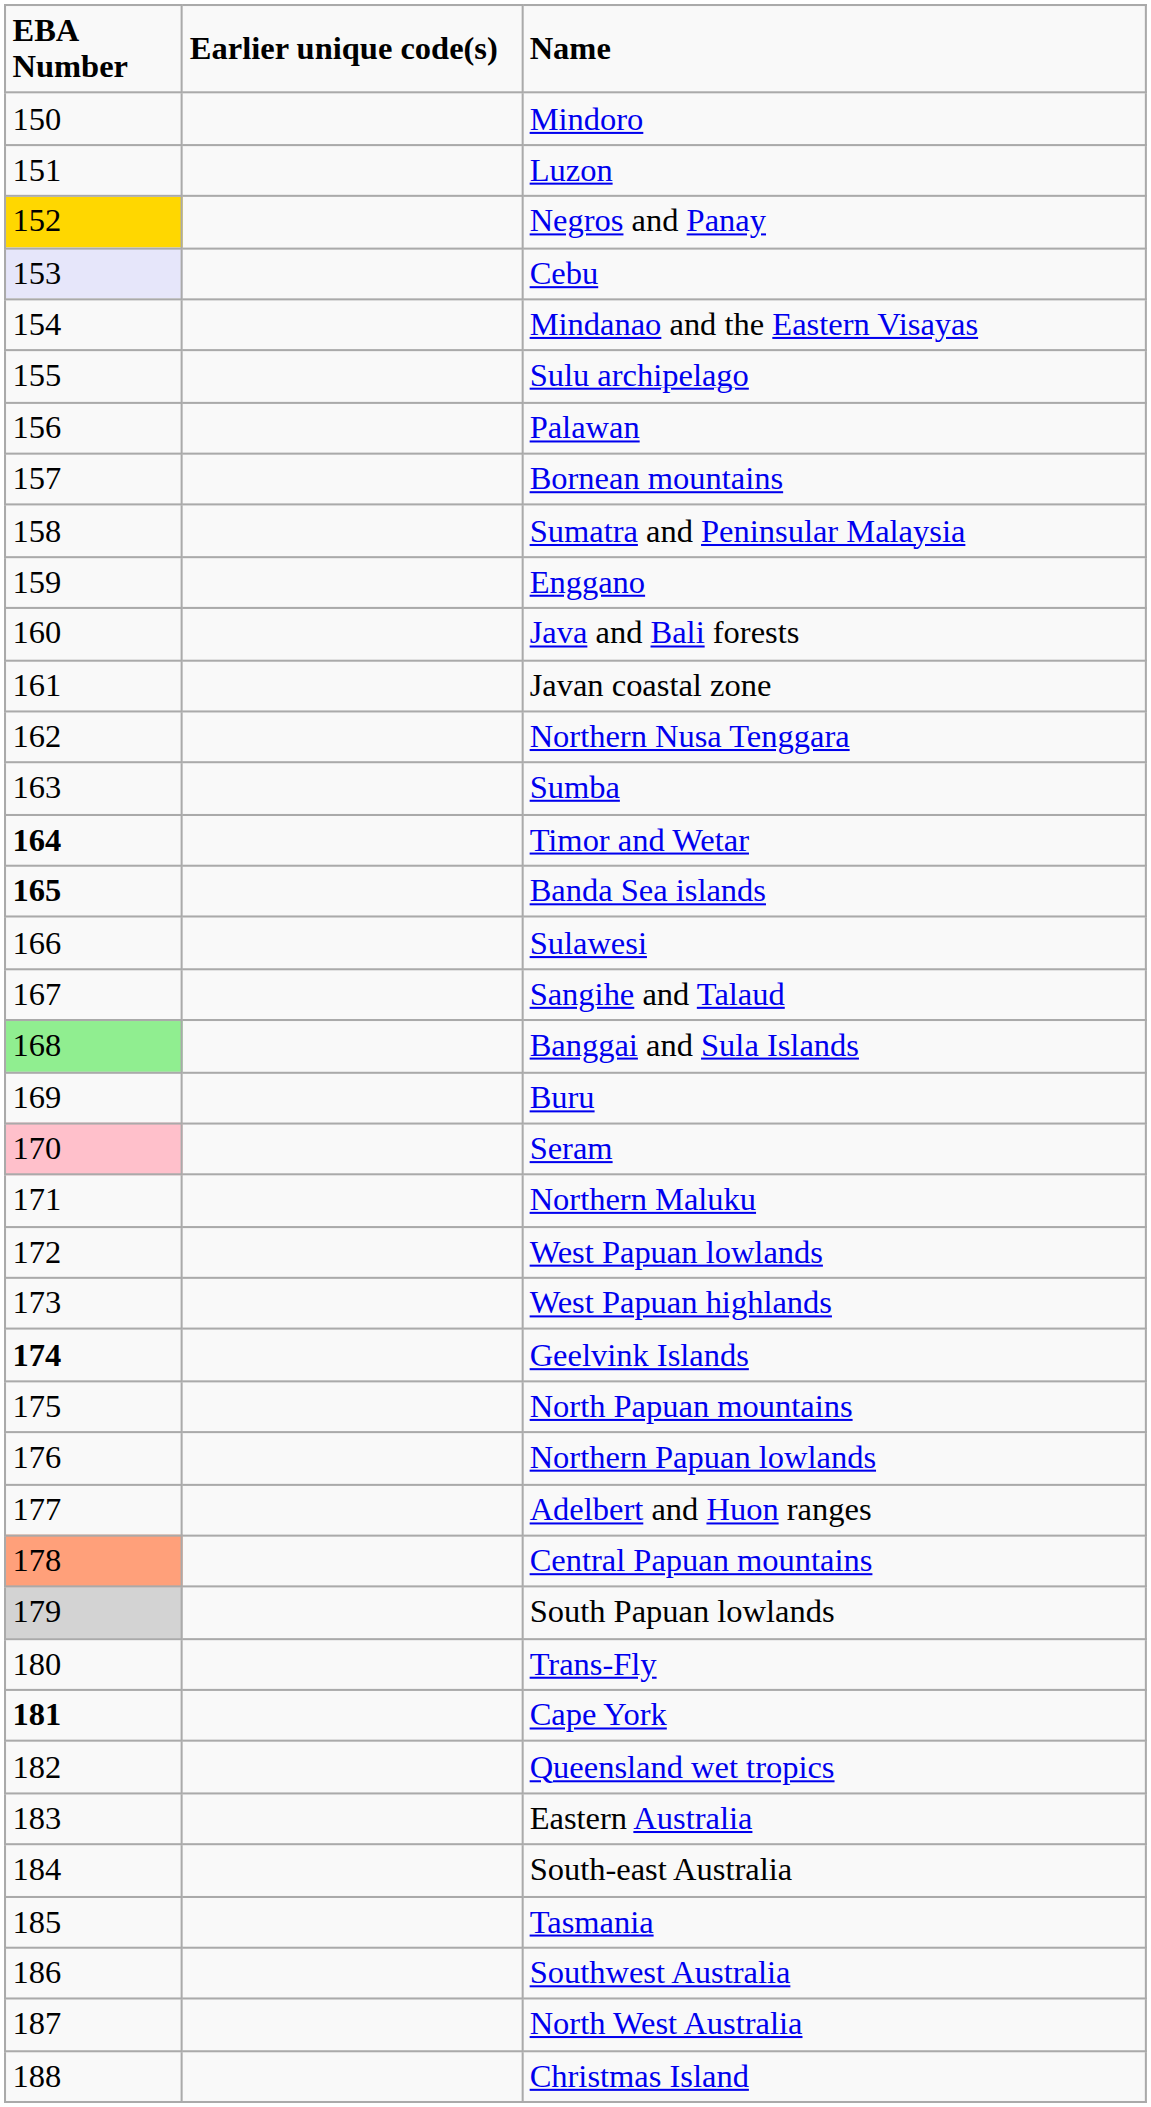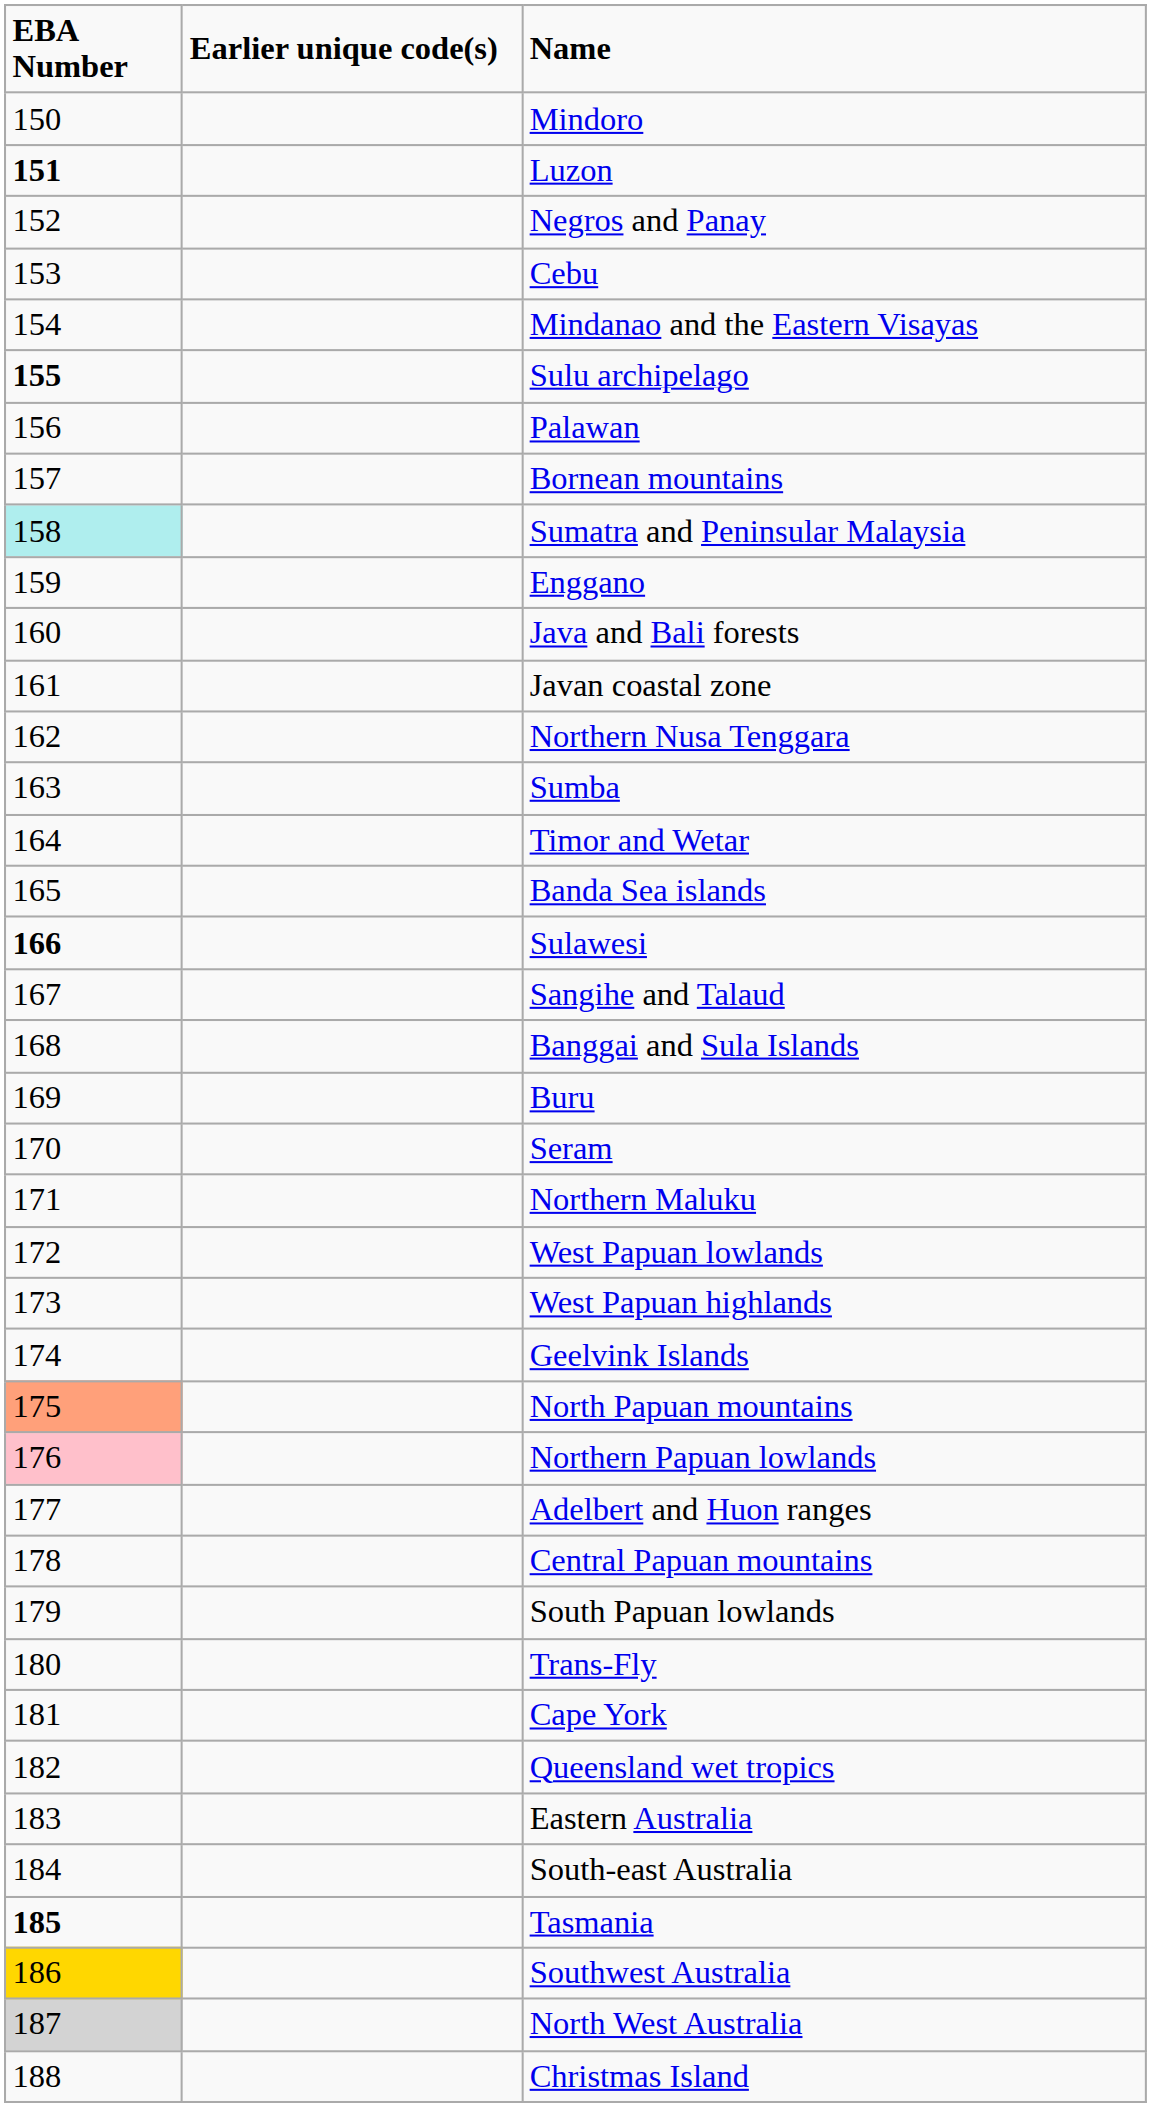(37, 169) normal -> (37, 169) bold
(37, 221) gold background -> (37, 221) no background
(37, 272) lavender background -> (37, 272) no background
(37, 375) normal -> (37, 375) bold
(37, 530) no background -> (37, 530) paleturquoise background
(37, 839) bold -> (37, 839) normal
(37, 890) bold -> (37, 890) normal
(37, 942) normal -> (37, 942) bold
(37, 1045) lightgreen background -> (37, 1045) no background
(37, 1148) pink background -> (37, 1148) no background
(37, 1354) bold -> (37, 1354) normal
(37, 1406) no background -> (37, 1406) lightsalmon background
(37, 1457) no background -> (37, 1457) pink background
(37, 1560) lightsalmon background -> (37, 1560) no background
(37, 1612) lightgrey background -> (37, 1612) no background
(37, 1715) bold -> (37, 1715) normal
(37, 1921) normal -> (37, 1921) bold
(37, 1972) no background -> (37, 1972) gold background
(37, 2024) no background -> (37, 2024) lightgrey background
